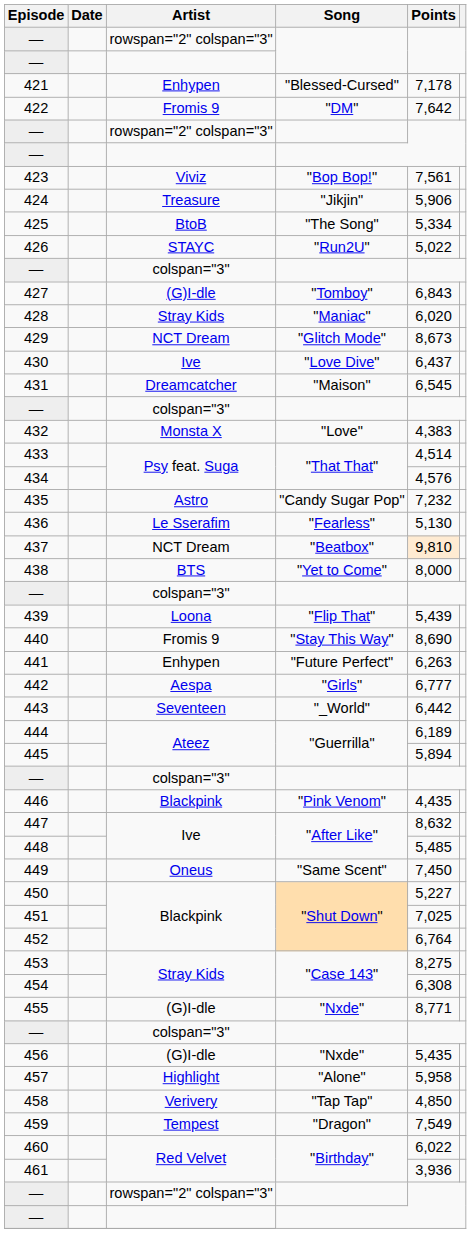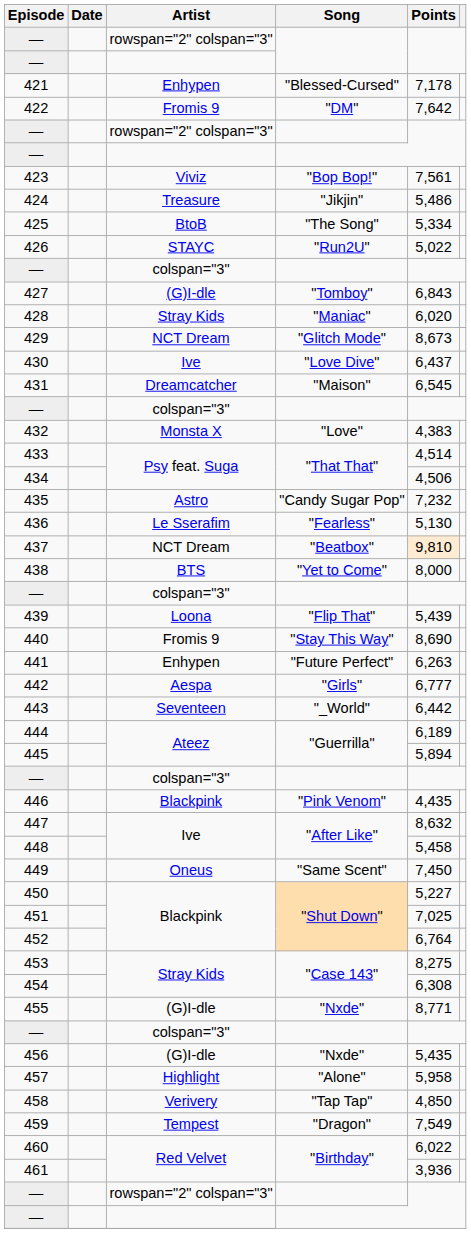(434, 200) 5,906 -> (434, 200) 5,486
(434, 477) 4,576 -> (434, 477) 4,506
(434, 847) 5,485 -> (434, 847) 5,458
